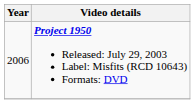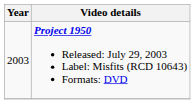(18, 60) 2006 -> (18, 60) 2003
